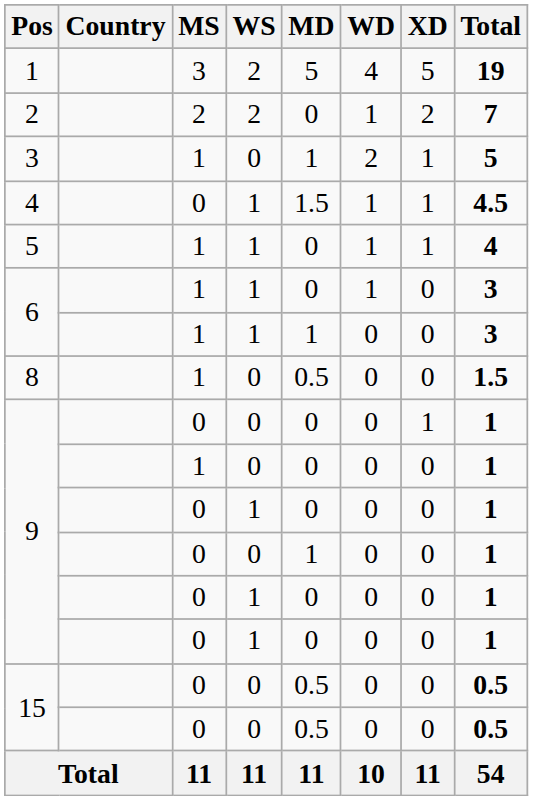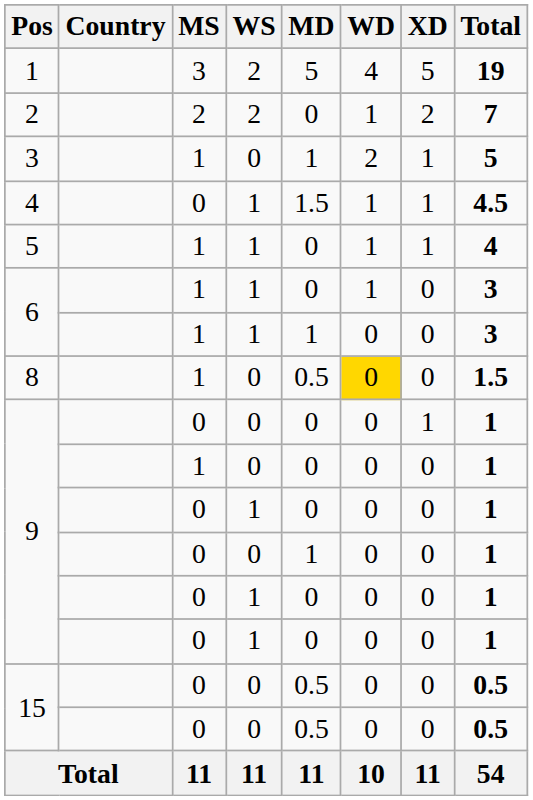(371, 377) no background -> (371, 377) gold background
